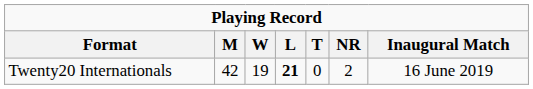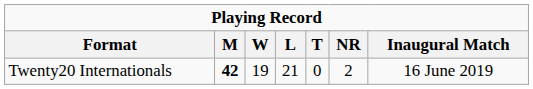(230, 71) normal -> (230, 71) bold
(290, 71) bold -> (290, 71) normal
